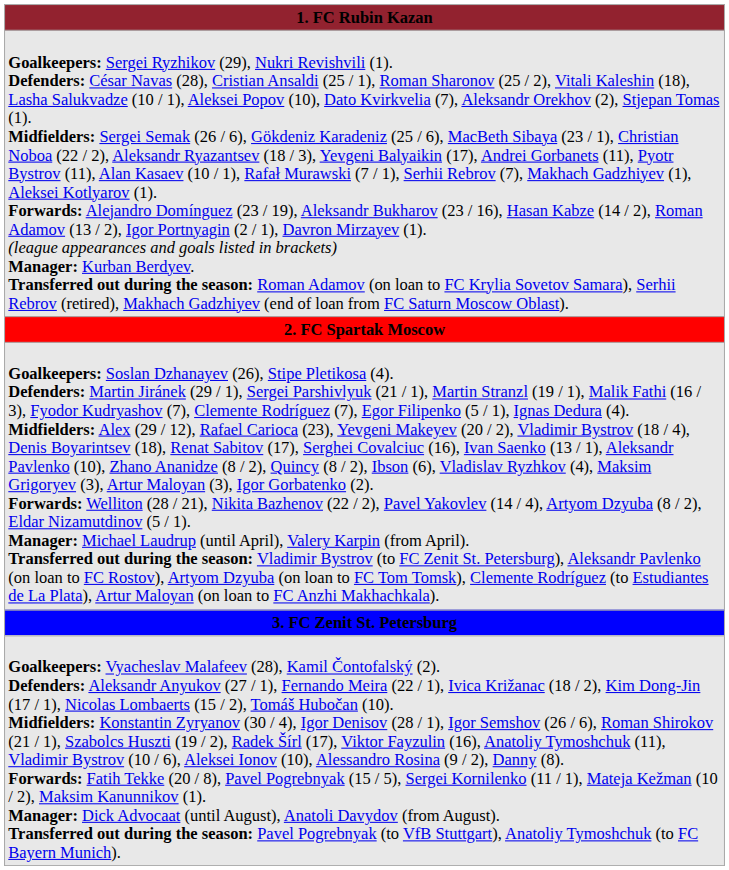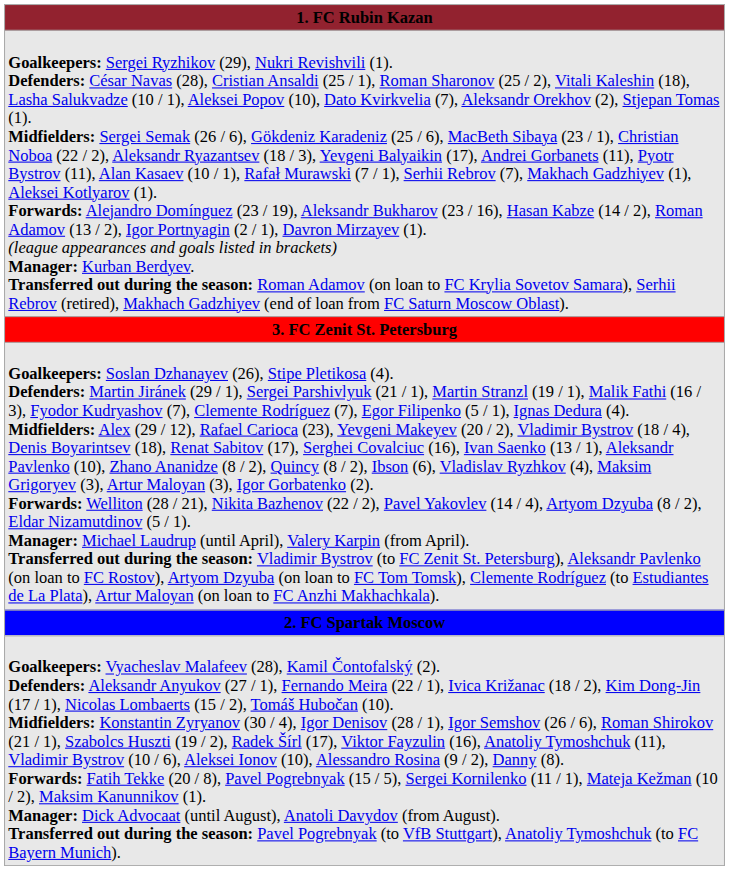(364, 329) 2. FC Spartak Moscow -> (364, 329) 3. FC Zenit St. Petersburg
(364, 622) 3. FC Zenit St. Petersburg -> (364, 622) 2. FC Spartak Moscow
